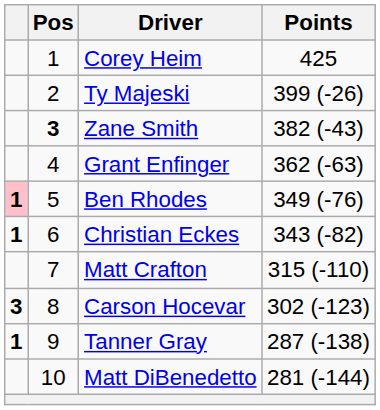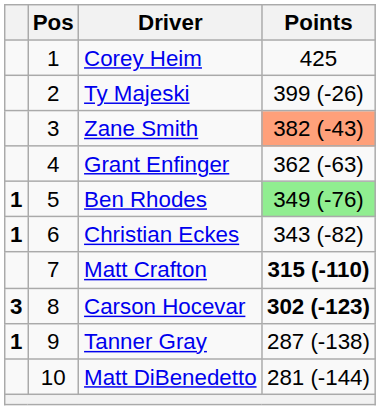(53, 129) bold -> (53, 129) normal
(318, 129) no background -> (318, 129) lightsalmon background
(16, 199) pink background -> (16, 199) no background
(318, 199) no background -> (318, 199) lightgreen background
(318, 270) normal -> (318, 270) bold
(318, 306) normal -> (318, 306) bold
